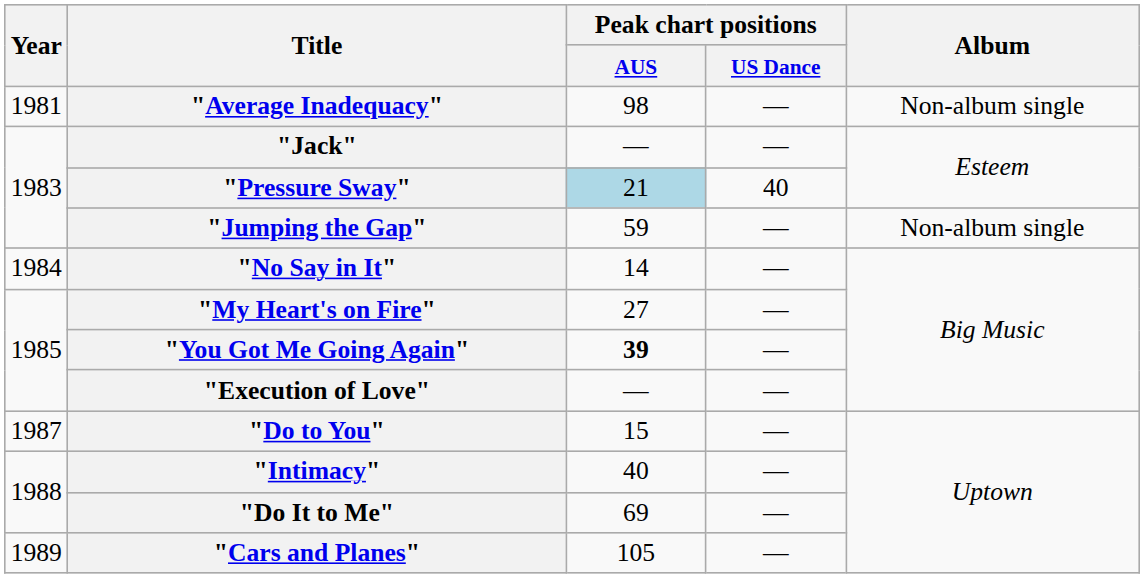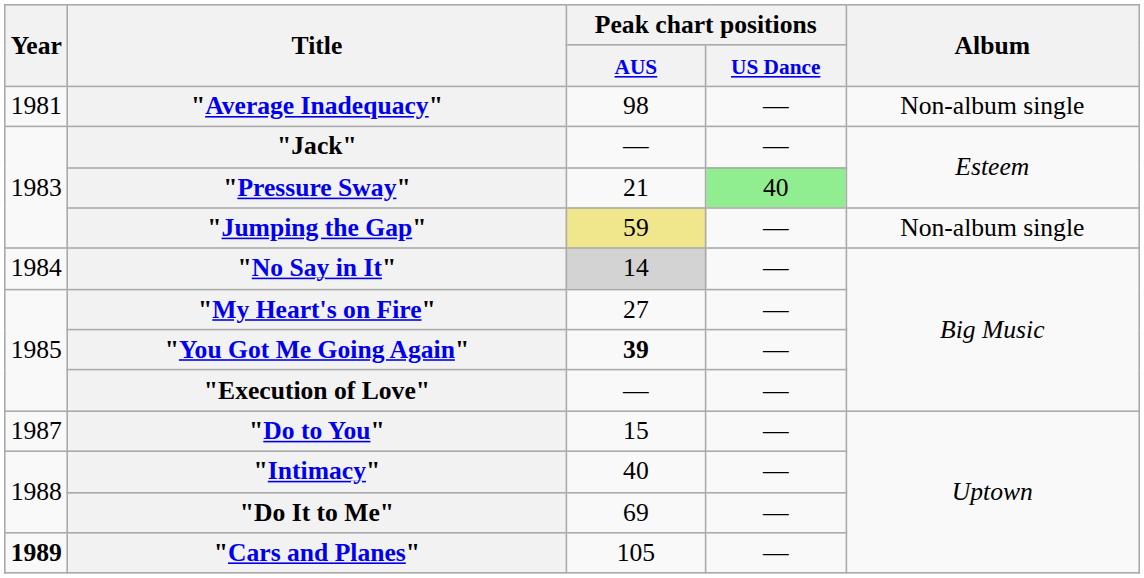(636, 187) lightblue background -> (636, 187) no background
(776, 187) no background -> (776, 187) lightgreen background
(636, 227) no background -> (636, 227) khaki background
(636, 268) no background -> (636, 268) lightgrey background
(36, 552) normal -> (36, 552) bold
